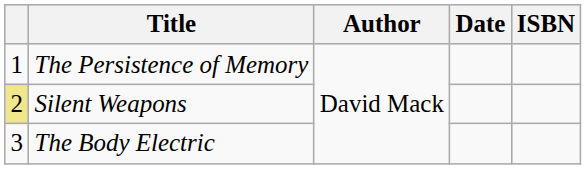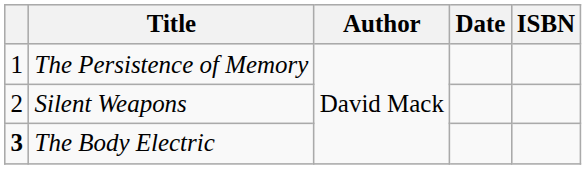(17, 103) khaki background -> (17, 103) no background
(17, 143) normal -> (17, 143) bold
